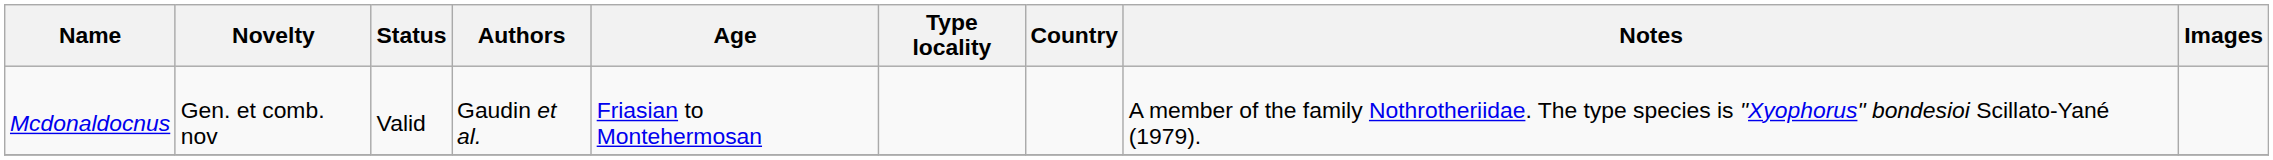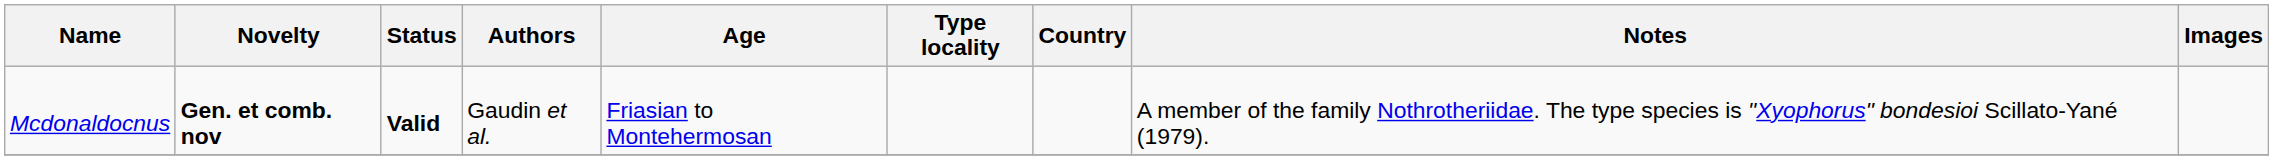(253, 123) normal -> (256, 123) bold
(401, 123) normal -> (413, 123) bold
